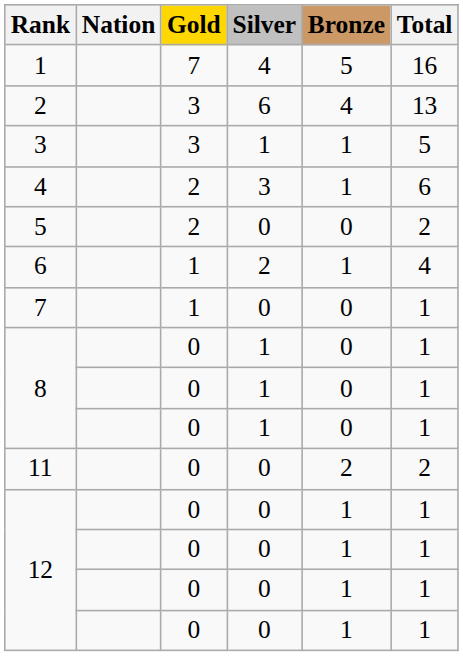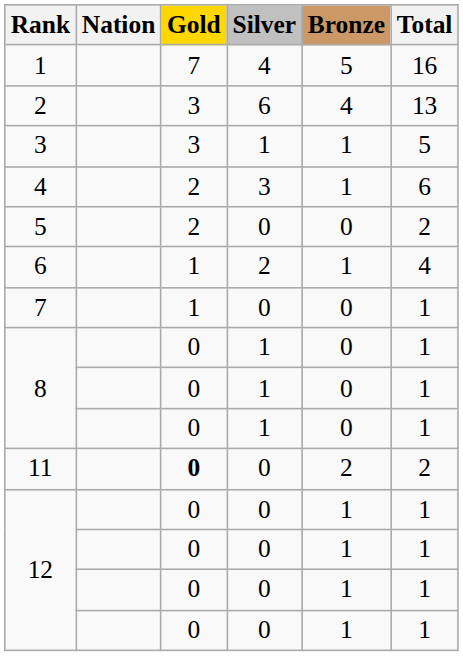(194, 468) normal -> (194, 468) bold
